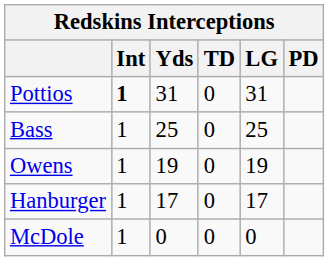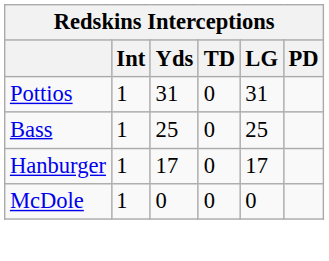(122, 93) bold -> (122, 93) normal
- row: (41, 165)
